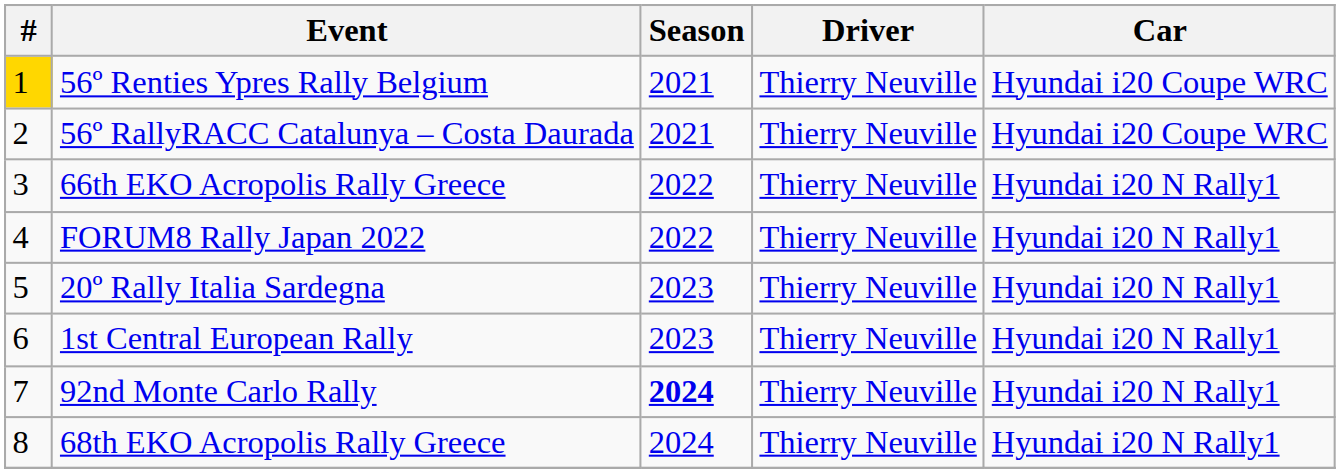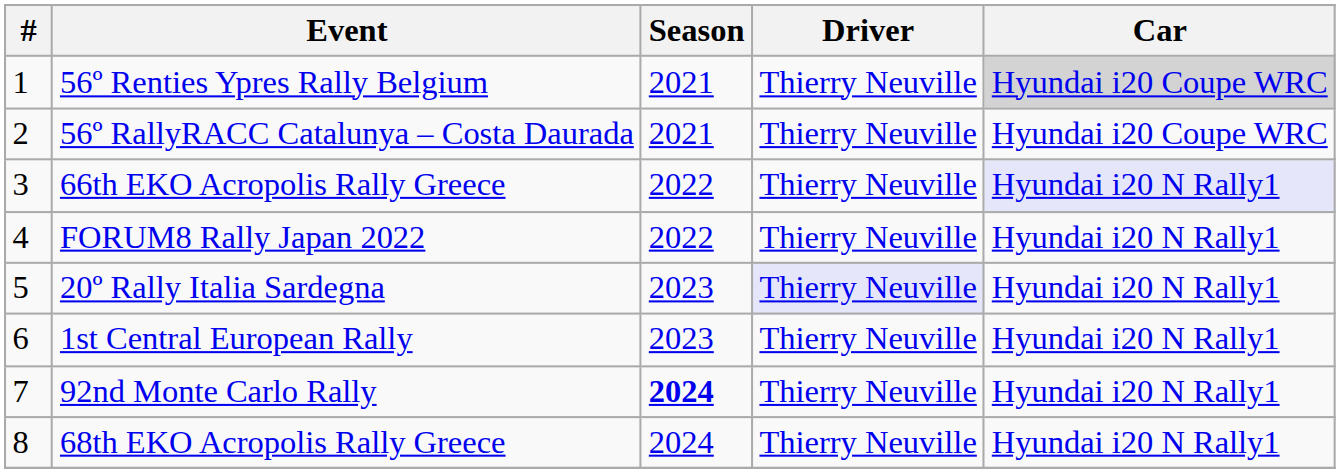(21, 81) gold background -> (21, 81) no background
(1160, 81) no background -> (1160, 81) lightgrey background
(1136, 184) no background -> (1136, 184) lavender background
(868, 287) no background -> (868, 287) lavender background
